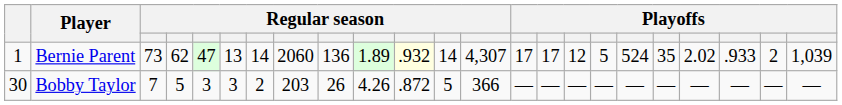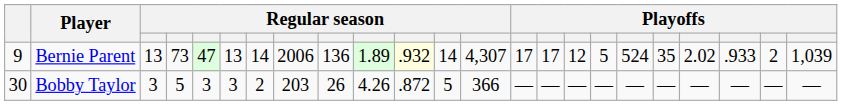(18, 56) 1 -> (18, 56) 9
(153, 56) 73 -> (153, 56) 13
(180, 56) 62 -> (180, 56) 73
(296, 56) 2060 -> (296, 56) 2006
(153, 85) 7 -> (153, 85) 3
